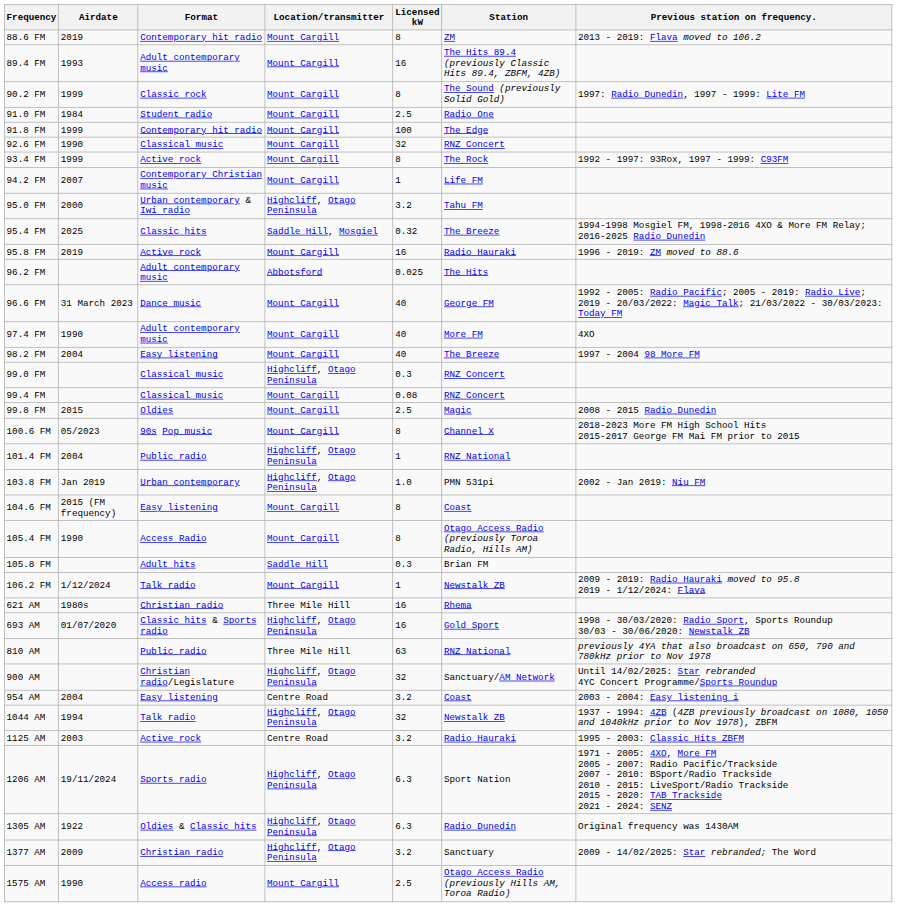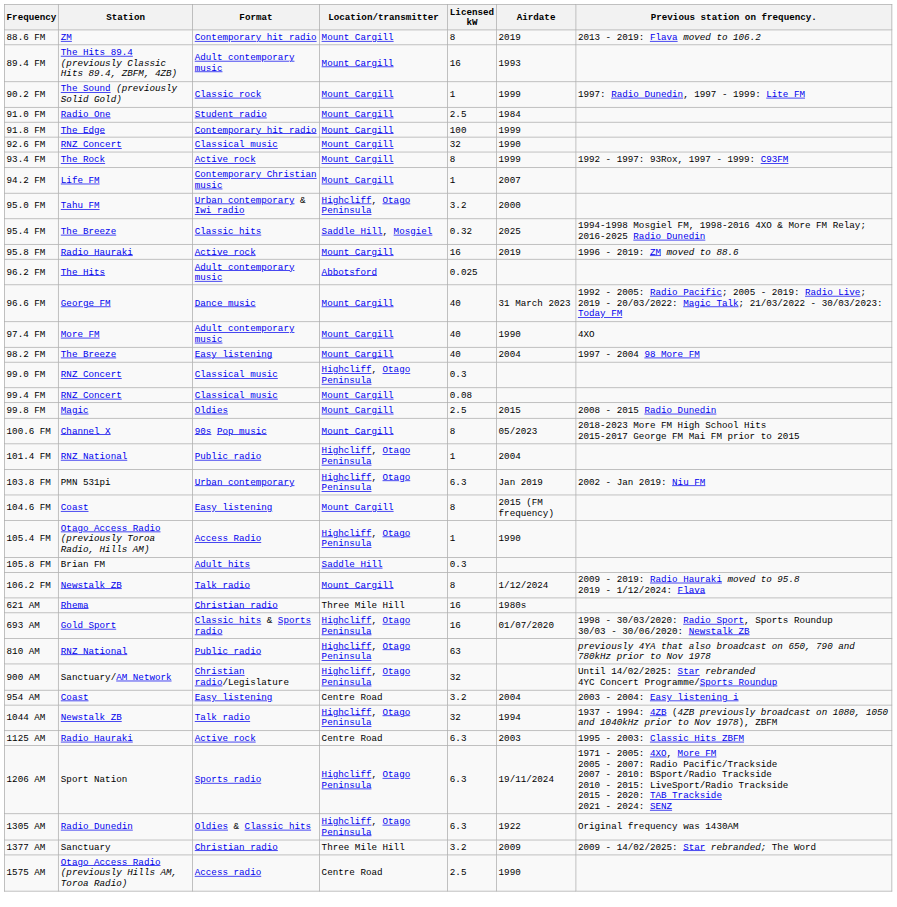columns swapped: (509, 17) <-> (98, 17)
(398, 94) 8 -> (453, 94) 1
(404, 482) 1.0 -> (458, 482) 6.3
(303, 539) Mount Cargill -> (366, 539) Highcliff, Otago Peninsula
(398, 539) 8 -> (453, 539) 1
(398, 585) 1 -> (453, 585) 8
(309, 651) Three Mile Hill -> (366, 651) Highcliff, Otago Peninsula
(404, 738) 3.2 -> (458, 738) 6.3
(311, 853) Highcliff, Otago Peninsula -> (363, 847) Three Mile Hill
(303, 884) Mount Cargill -> (352, 873) Centre Road
